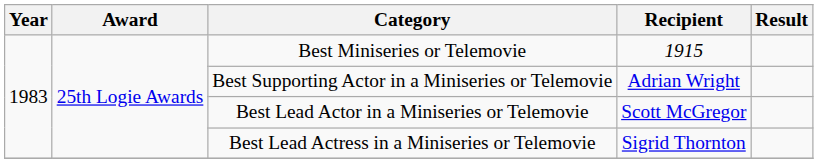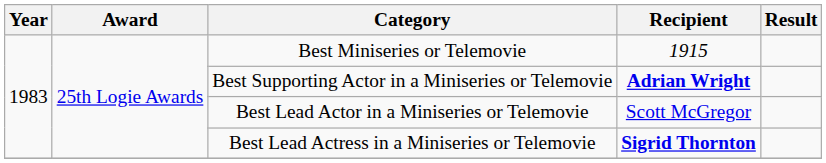(684, 81) normal -> (688, 81) bold
(684, 142) normal -> (688, 142) bold
